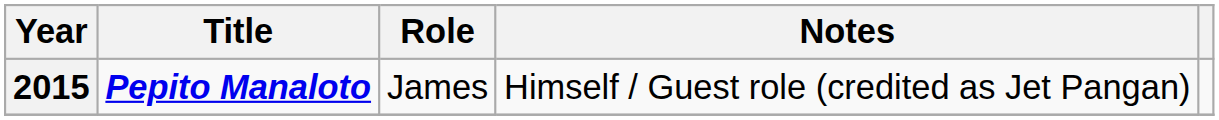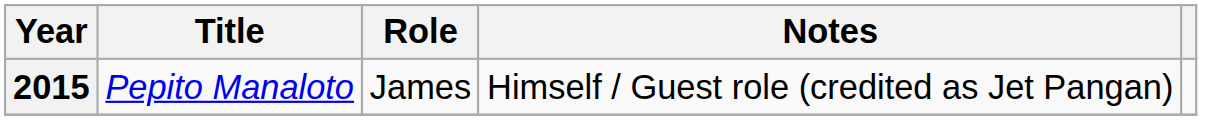(238, 86) bold -> (230, 86) normal
